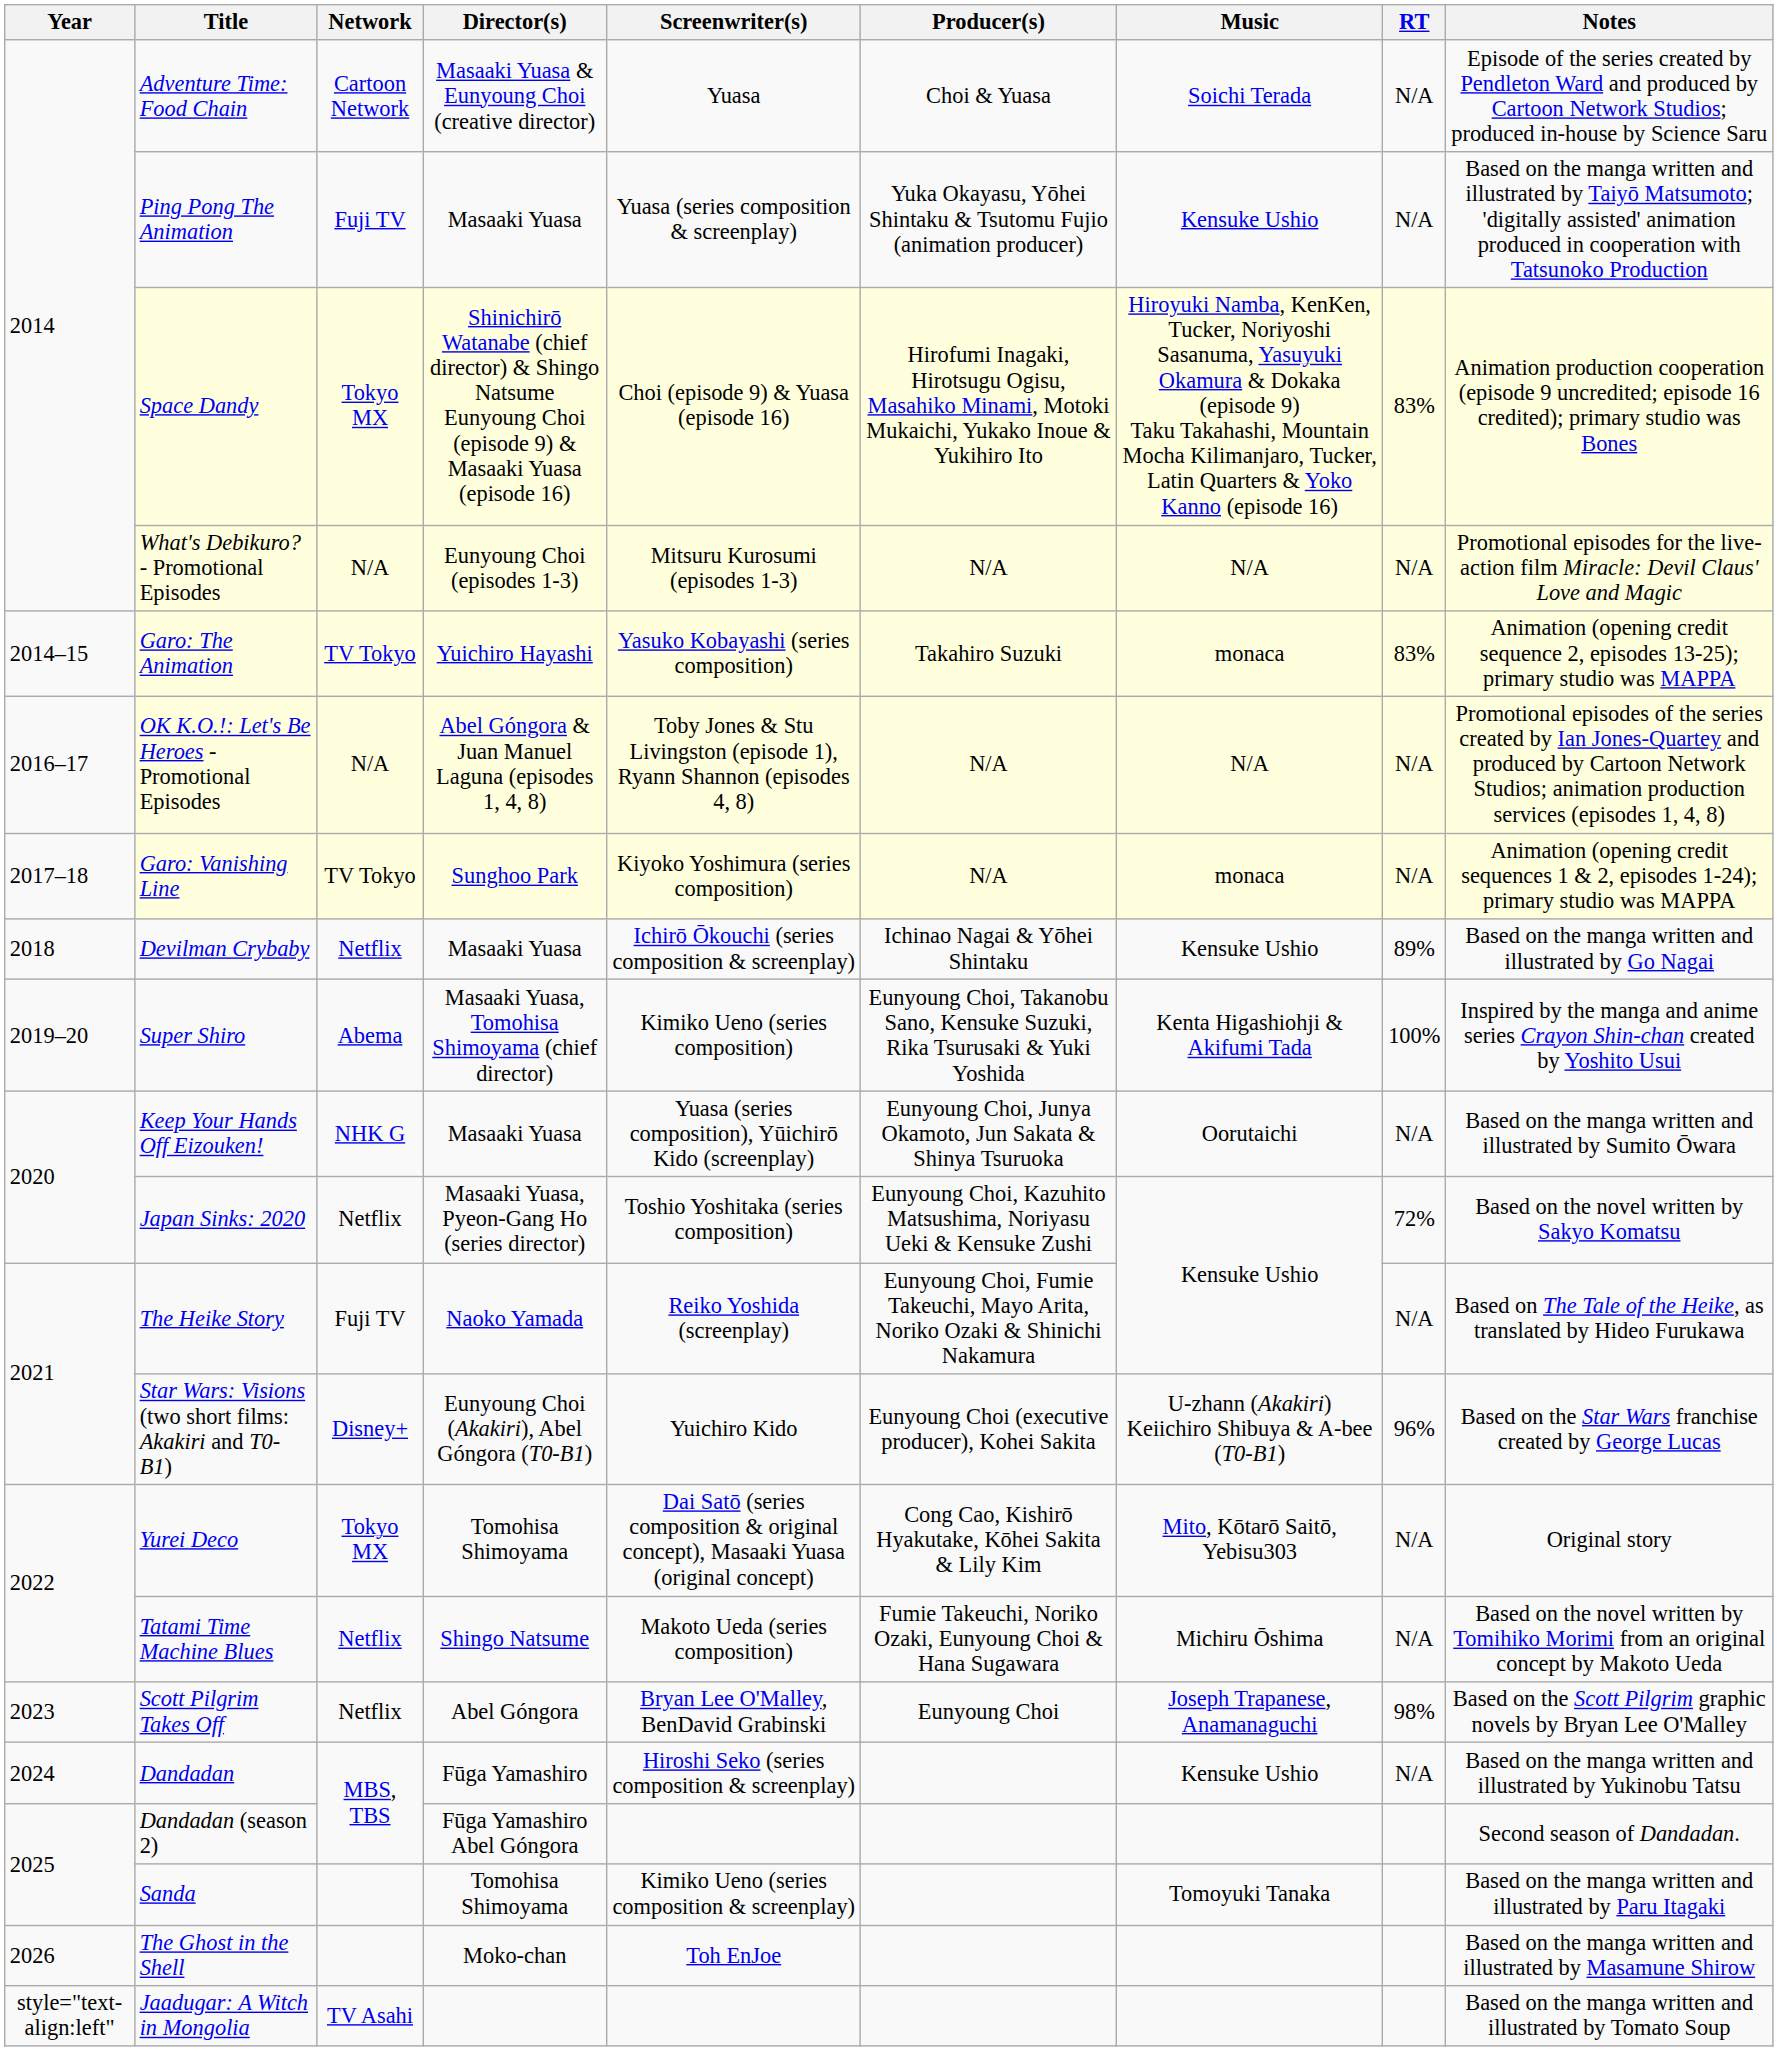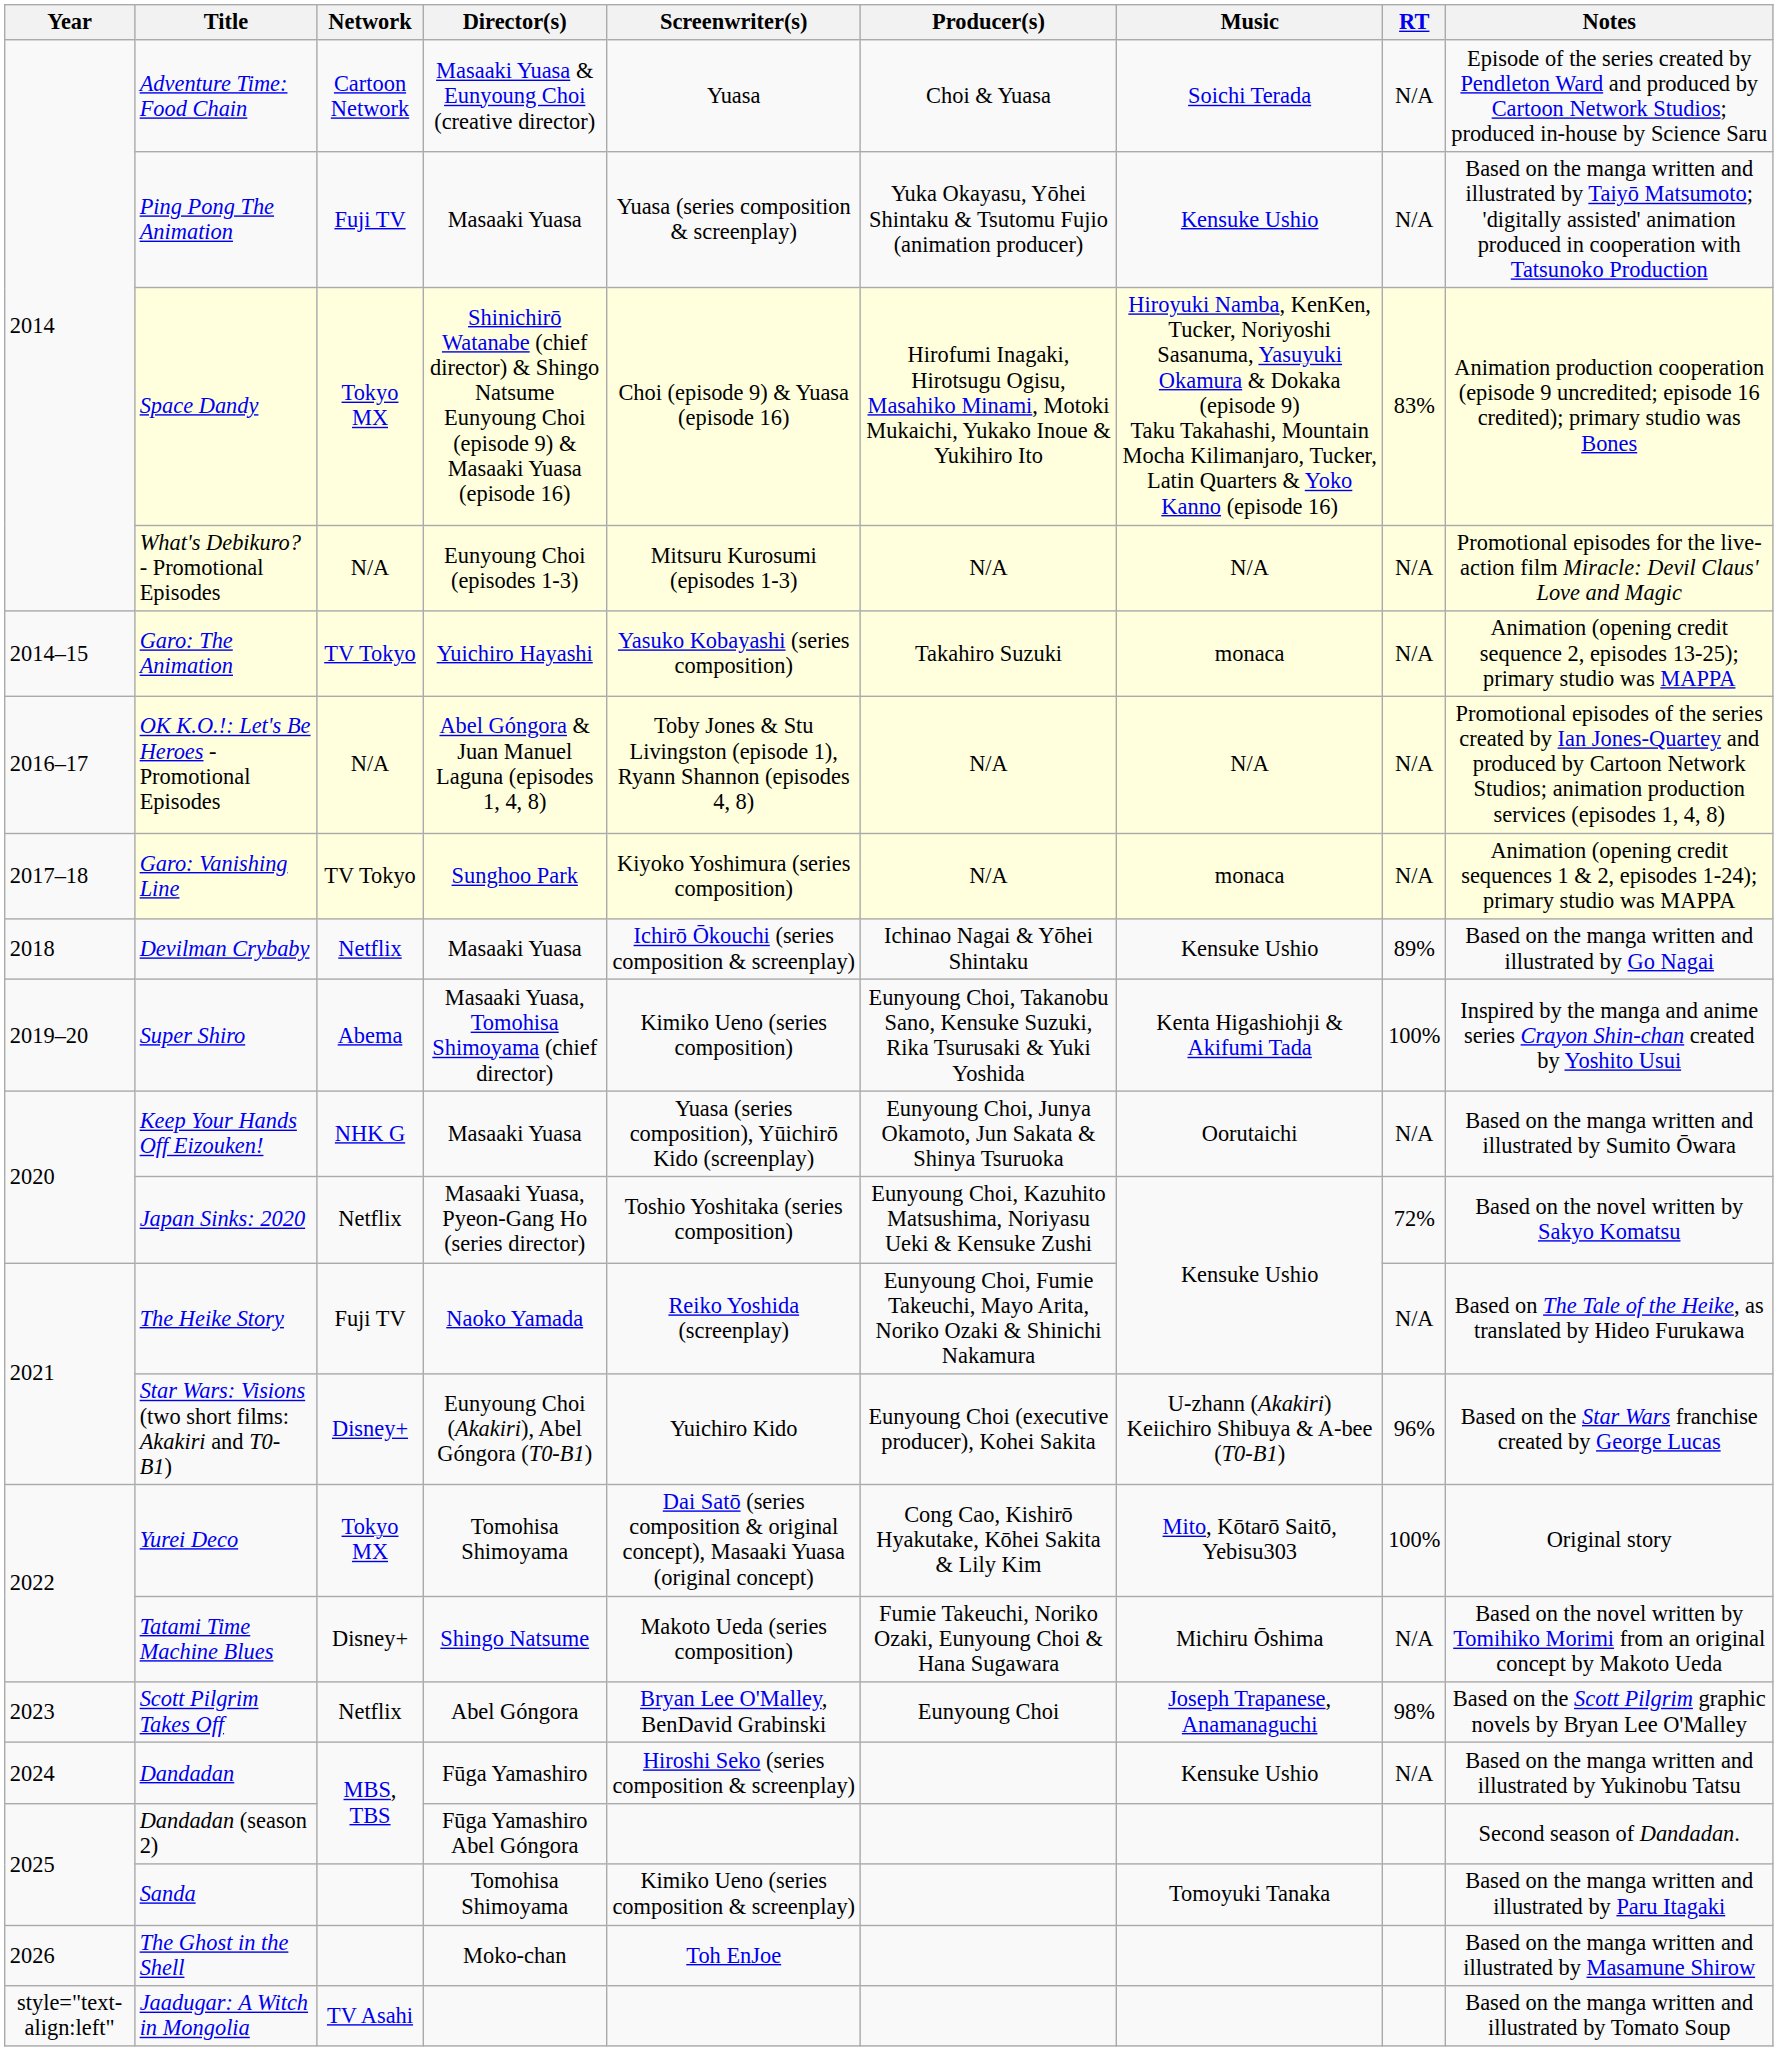(1414, 653) 83% -> (1414, 653) N/A
(1414, 1540) N/A -> (1414, 1540) 100%
(370, 1638) Netflix -> (370, 1638) Disney+
